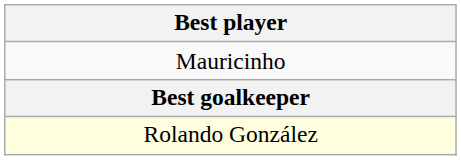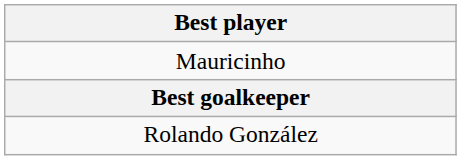(231, 135) lightyellow background -> (231, 135) no background
